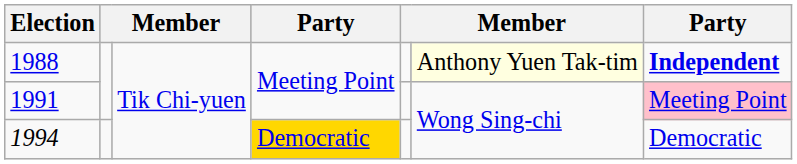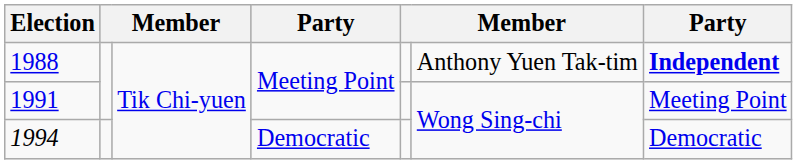(527, 61) lightyellow background -> (527, 61) no background
(718, 100) pink background -> (718, 100) no background
(313, 138) gold background -> (313, 138) no background
